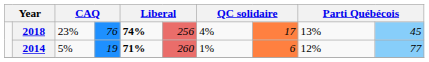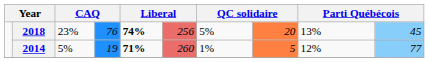(207, 31) 4% -> (207, 31) 5%
(290, 31) 17 -> (290, 31) 20
(293, 48) 6 -> (293, 48) 5
